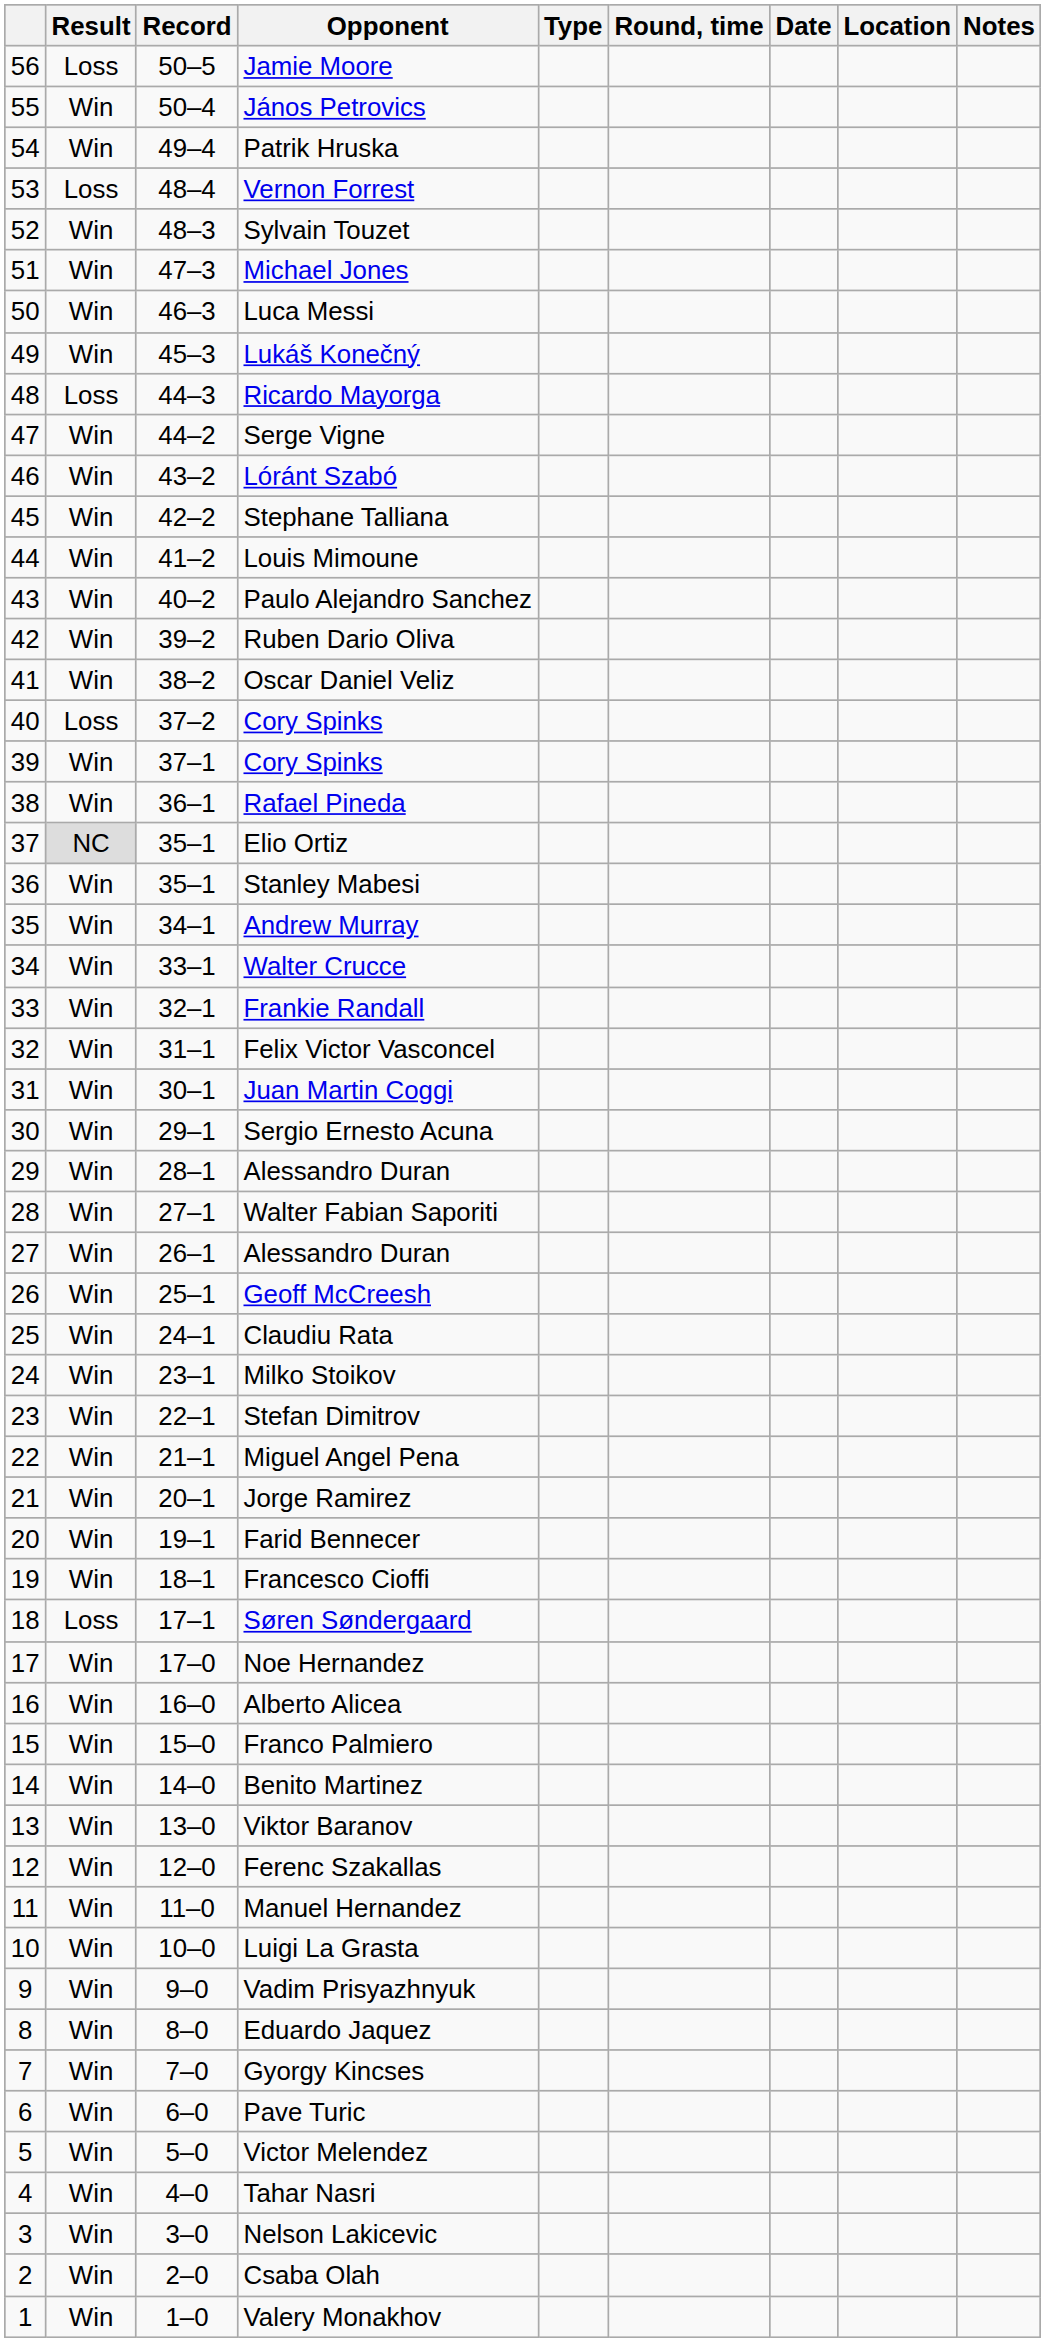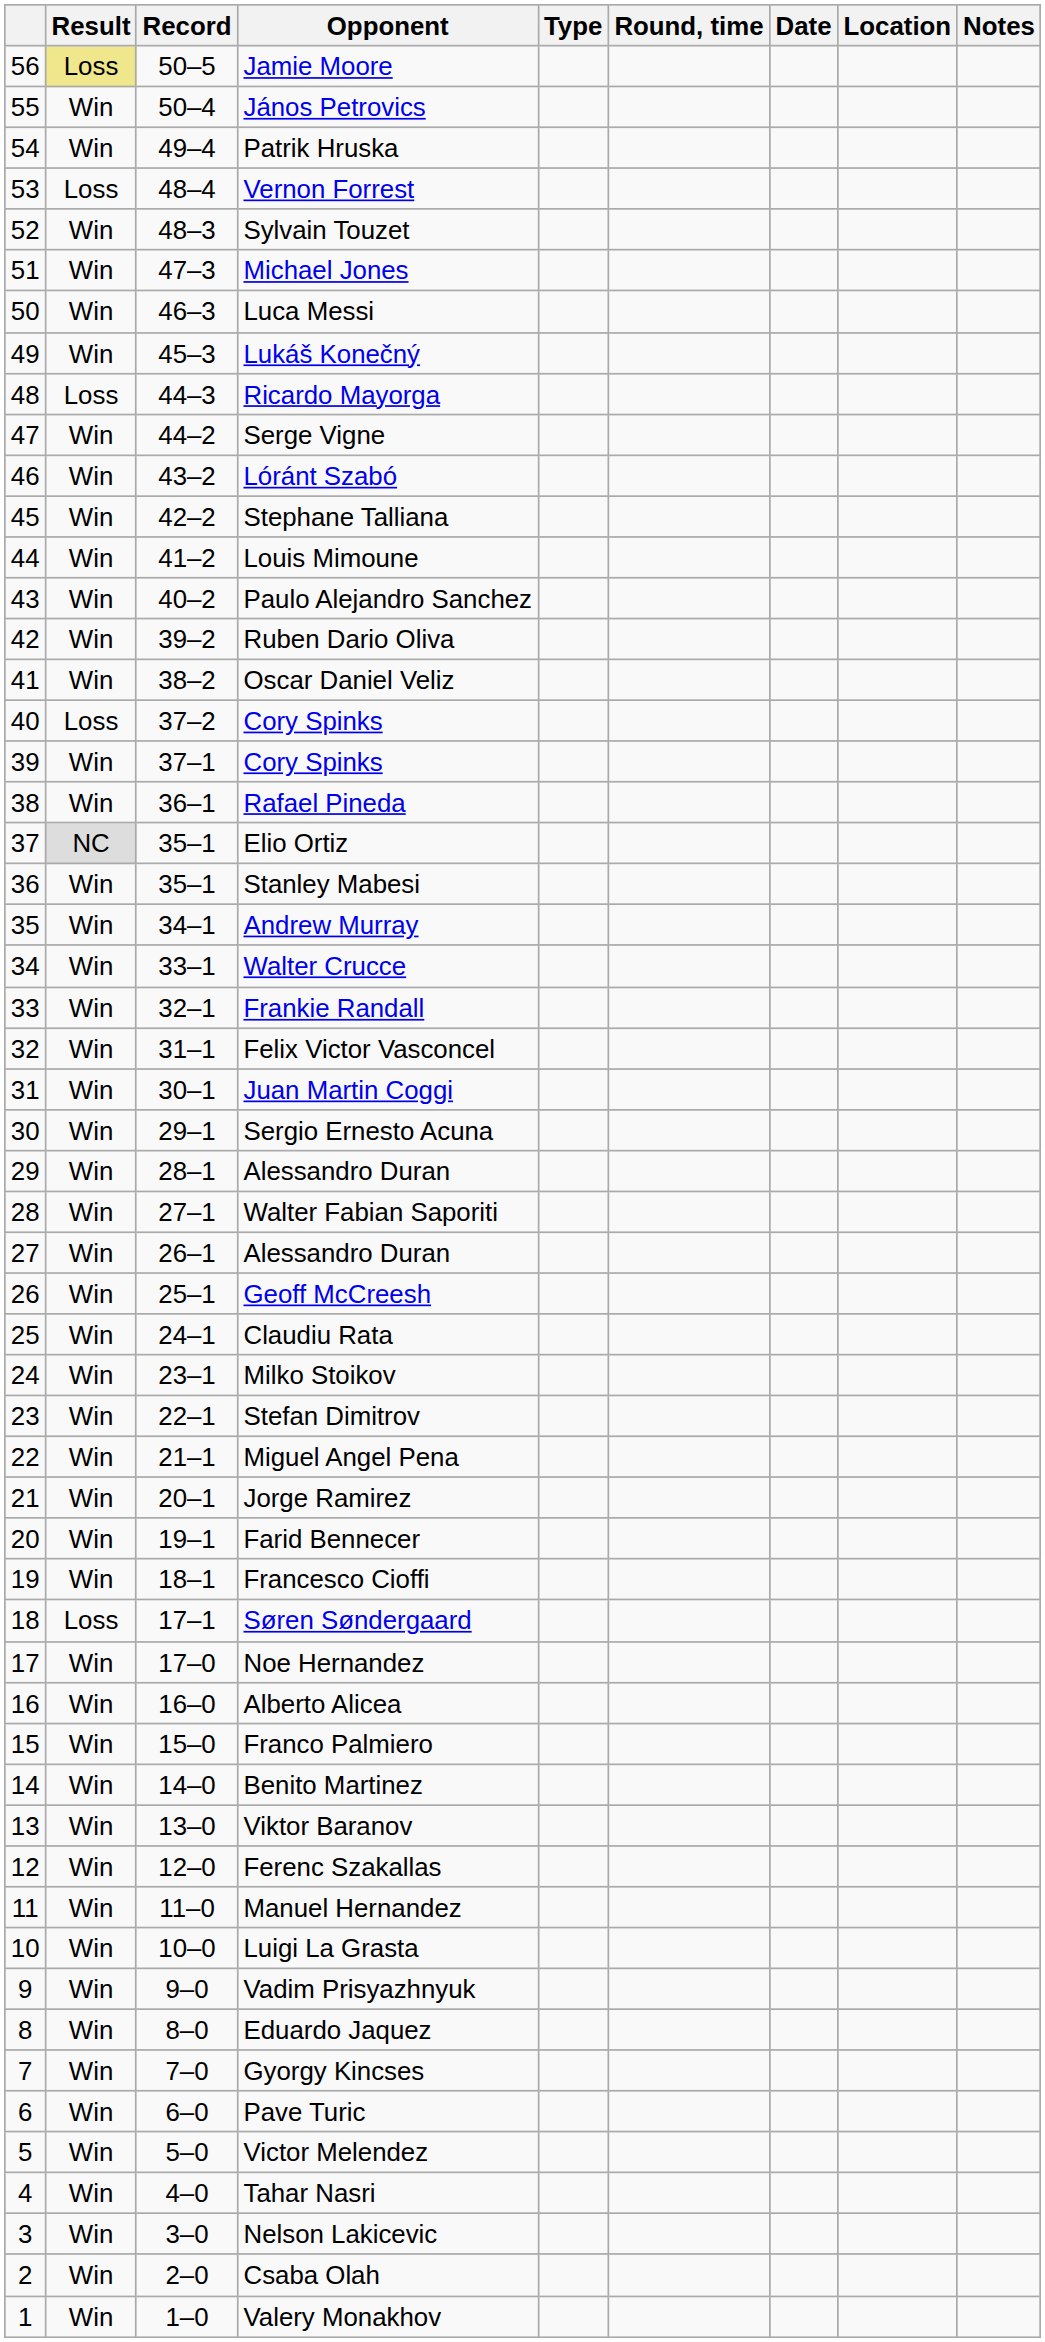(91, 66) no background -> (91, 66) khaki background
